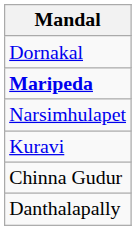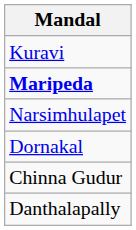(46, 51) Dornakal -> (37, 51) Kuravi
(37, 146) Kuravi -> (46, 146) Dornakal
